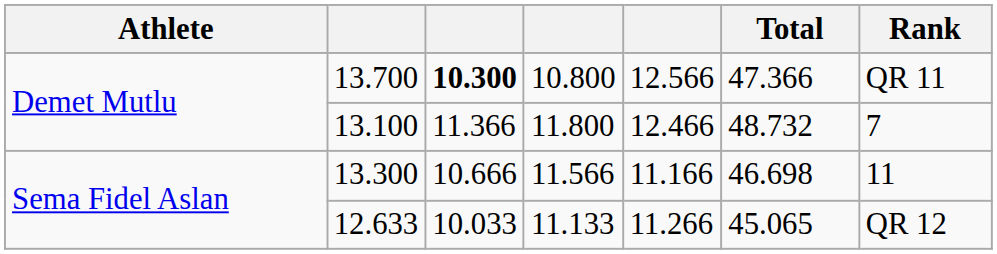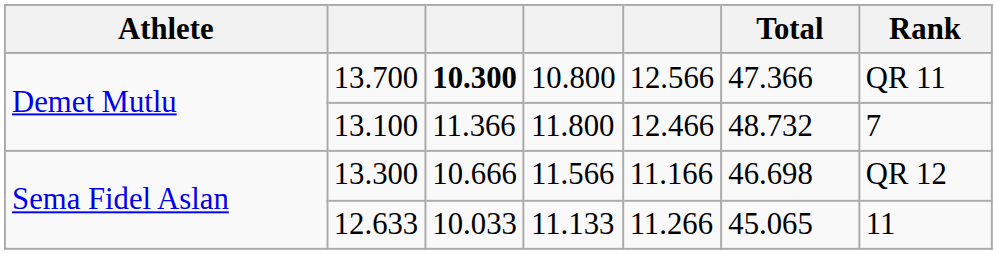(880, 175) 11 -> (906, 175) QR 12
(906, 223) QR 12 -> (880, 223) 11
